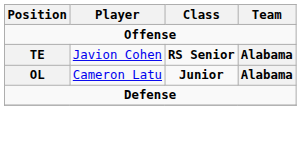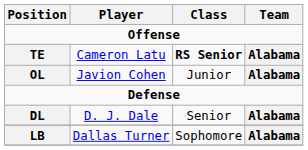(117, 55) Javion Cohen -> (121, 55) Cameron Latu
(117, 75) Cameron Latu -> (121, 75) Javion Cohen
(201, 75) bold -> (209, 75) normal
+ row: (37, 115)
+ row: (37, 135)
